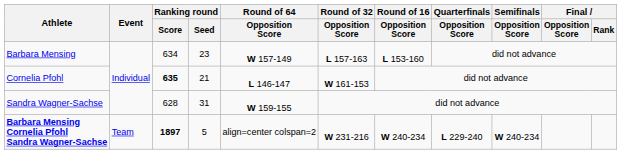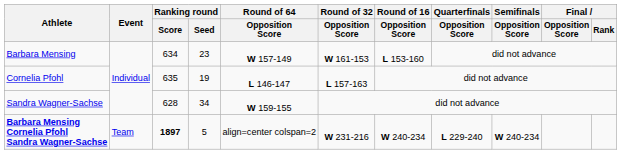(347, 59) L 157-163 -> (347, 59) W 161-153
(170, 79) bold -> (170, 79) normal
(204, 79) 21 -> (204, 79) 19
(347, 84) W 161-153 -> (347, 84) L 157-163
(204, 103) 31 -> (204, 103) 34
